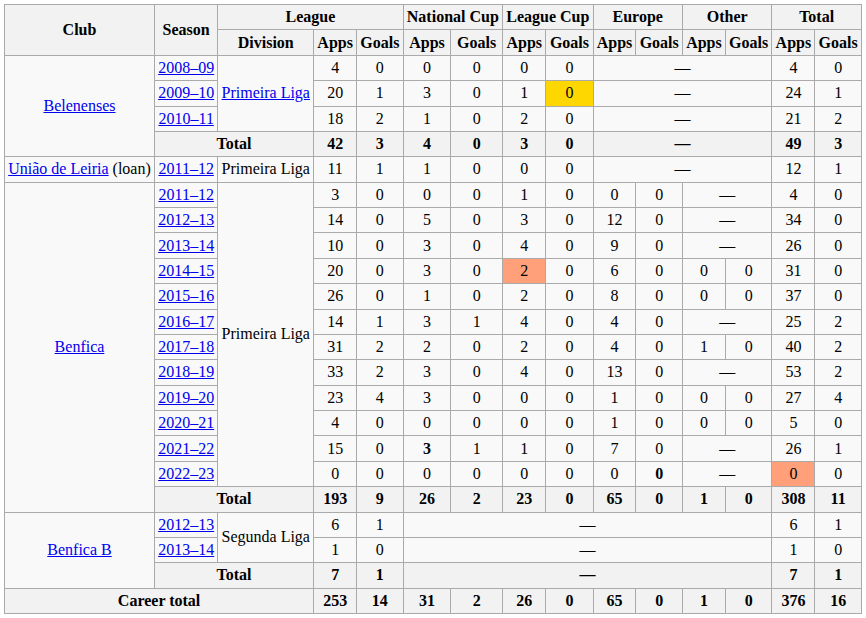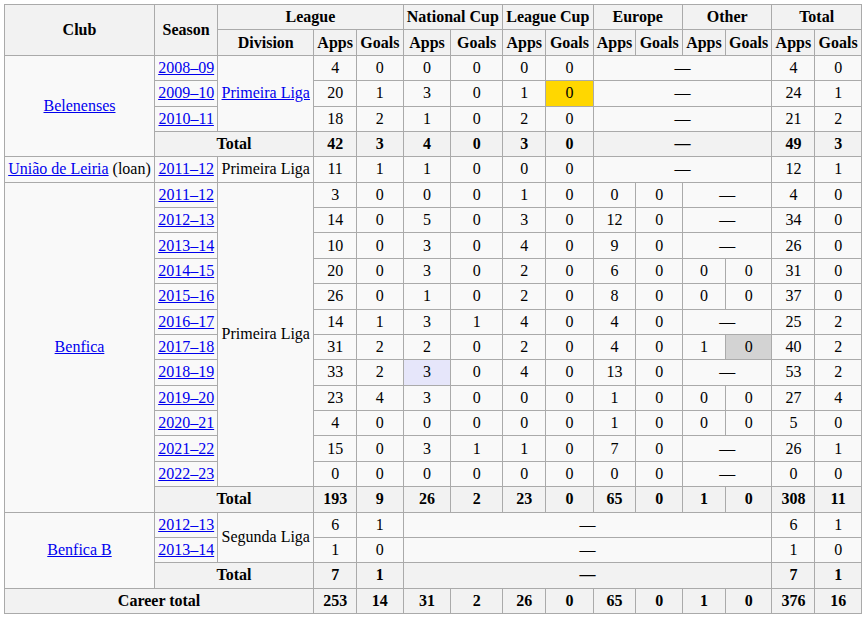(524, 270) lightsalmon background -> (524, 270) no background
(749, 347) no background -> (749, 347) lightgrey background
(427, 372) no background -> (427, 372) lavender background
(427, 448) bold -> (427, 448) normal
(659, 473) bold -> (659, 473) normal
(793, 473) lightsalmon background -> (793, 473) no background
